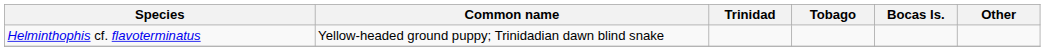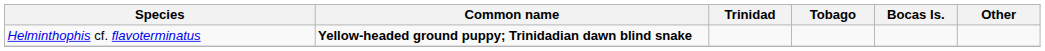(491, 35) normal -> (505, 35) bold
